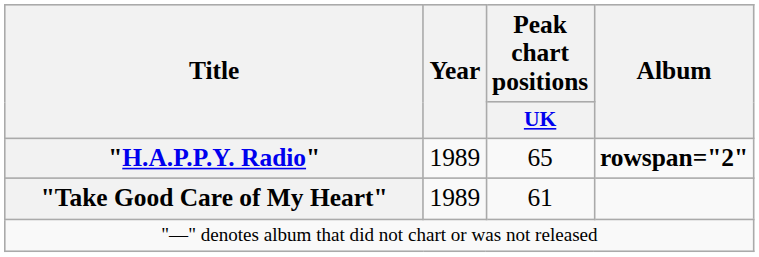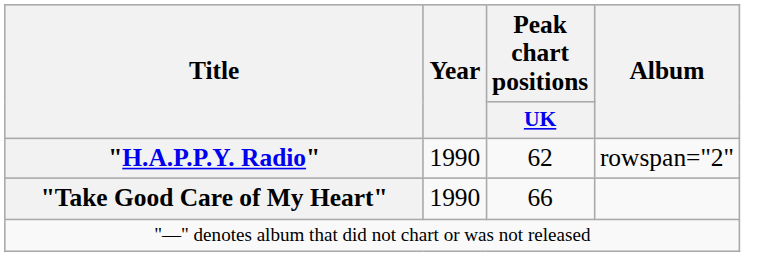(455, 157) 1989 -> (455, 157) 1990
(540, 157) 65 -> (540, 157) 62
(674, 157) bold -> (667, 157) normal
(455, 198) 1989 -> (455, 198) 1990
(540, 198) 61 -> (540, 198) 66
